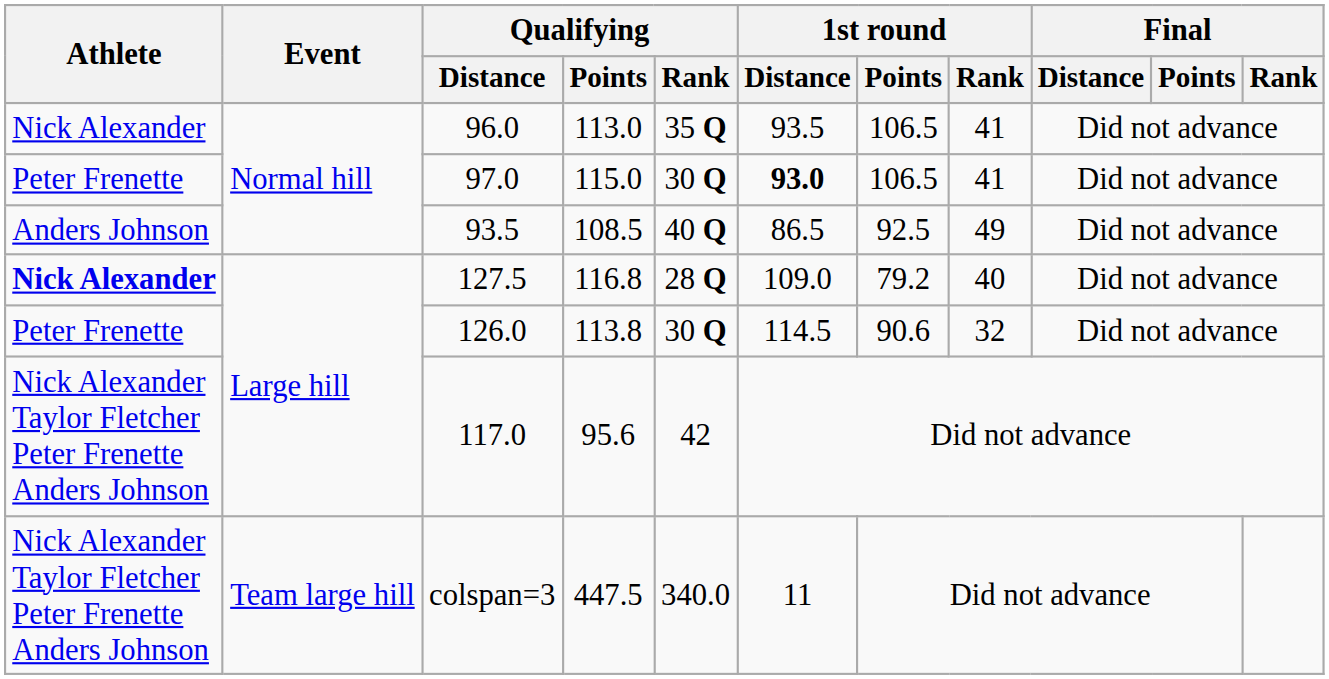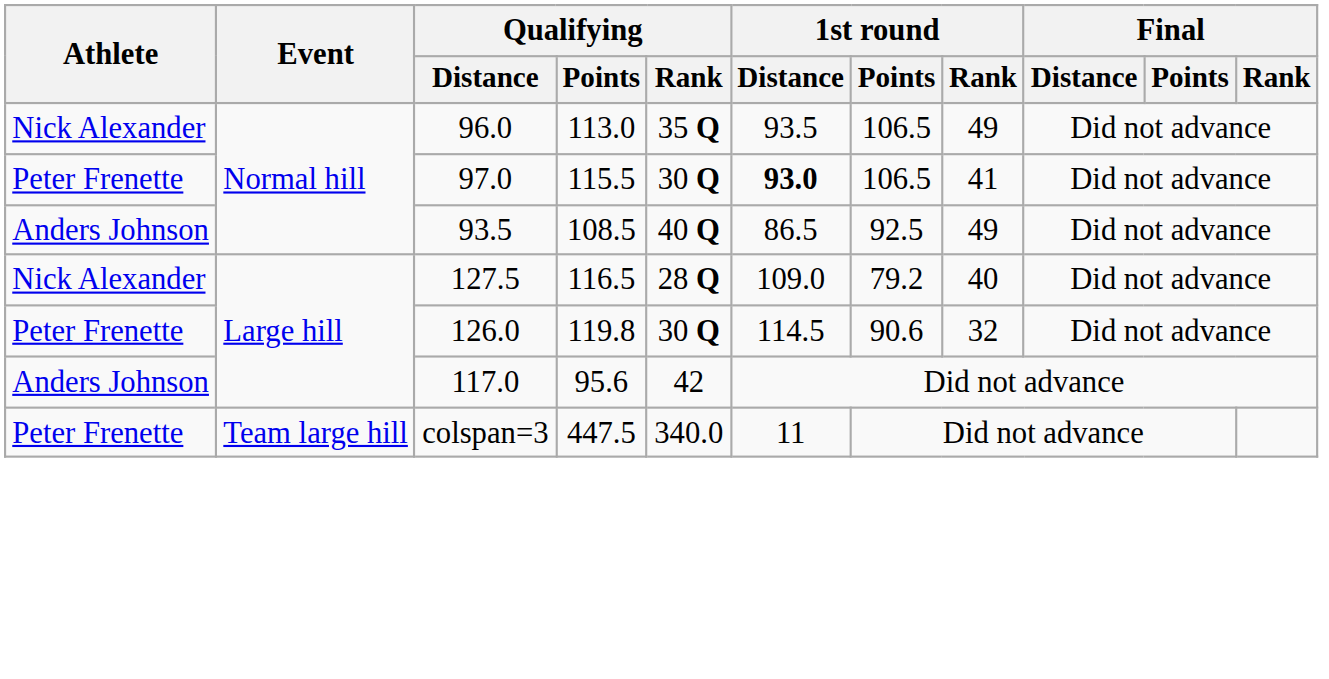(990, 128) 41 -> (983, 128) 49
(608, 179) 115.0 -> (601, 179) 115.5
(114, 280) bold -> (109, 280) normal
(608, 280) 116.8 -> (601, 280) 116.5
(608, 330) 113.8 -> (601, 330) 119.8
(111, 435) Nick Alexander Taylor Fletcher Peter Frenette Anders Johnson -> (111, 381) Anders Johnson
(111, 595) Nick Alexander Taylor Fletcher Peter Frenette Anders Johnson -> (98, 432) Peter Frenette
